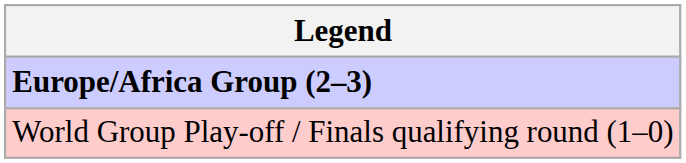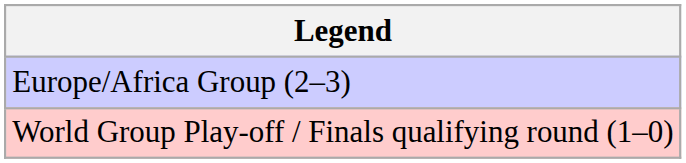(192, 81) bold -> (182, 81) normal
